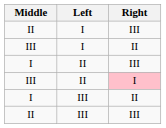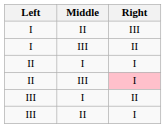columns swapped: (83, 13) <-> (31, 13)
(134, 64) III -> (134, 64) I
(134, 115) III -> (134, 115) I
